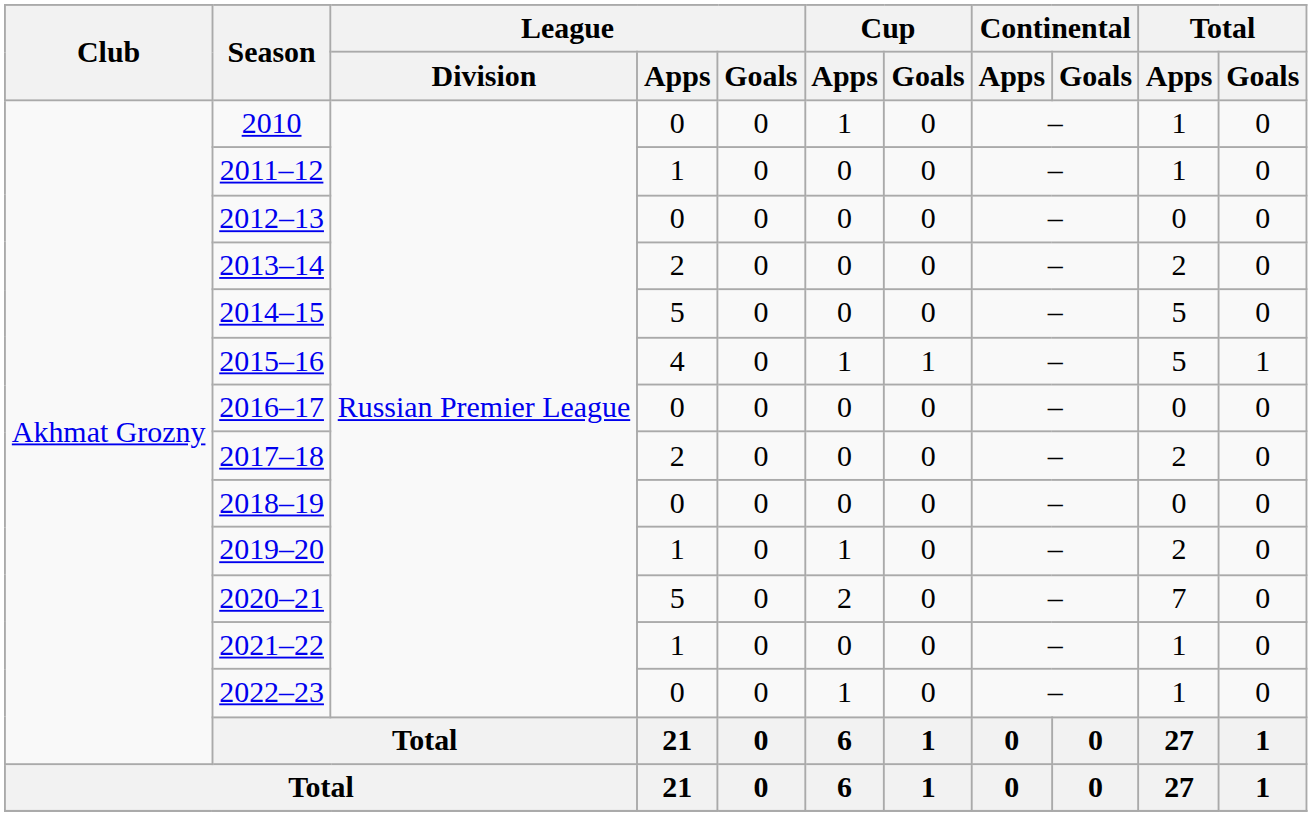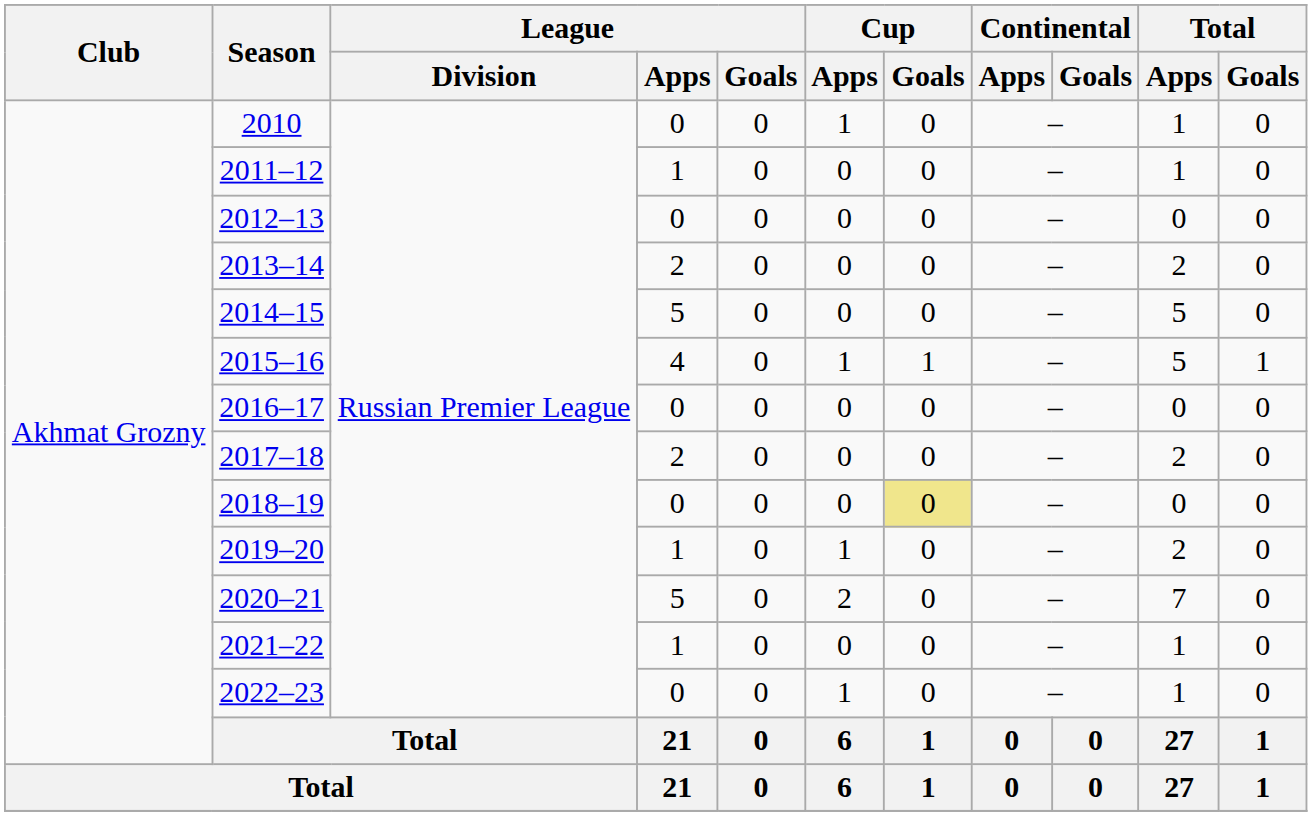(928, 502) no background -> (928, 502) khaki background
